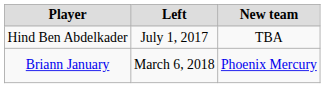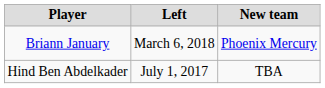rows swapped: (68, 65) <-> (68, 37)
